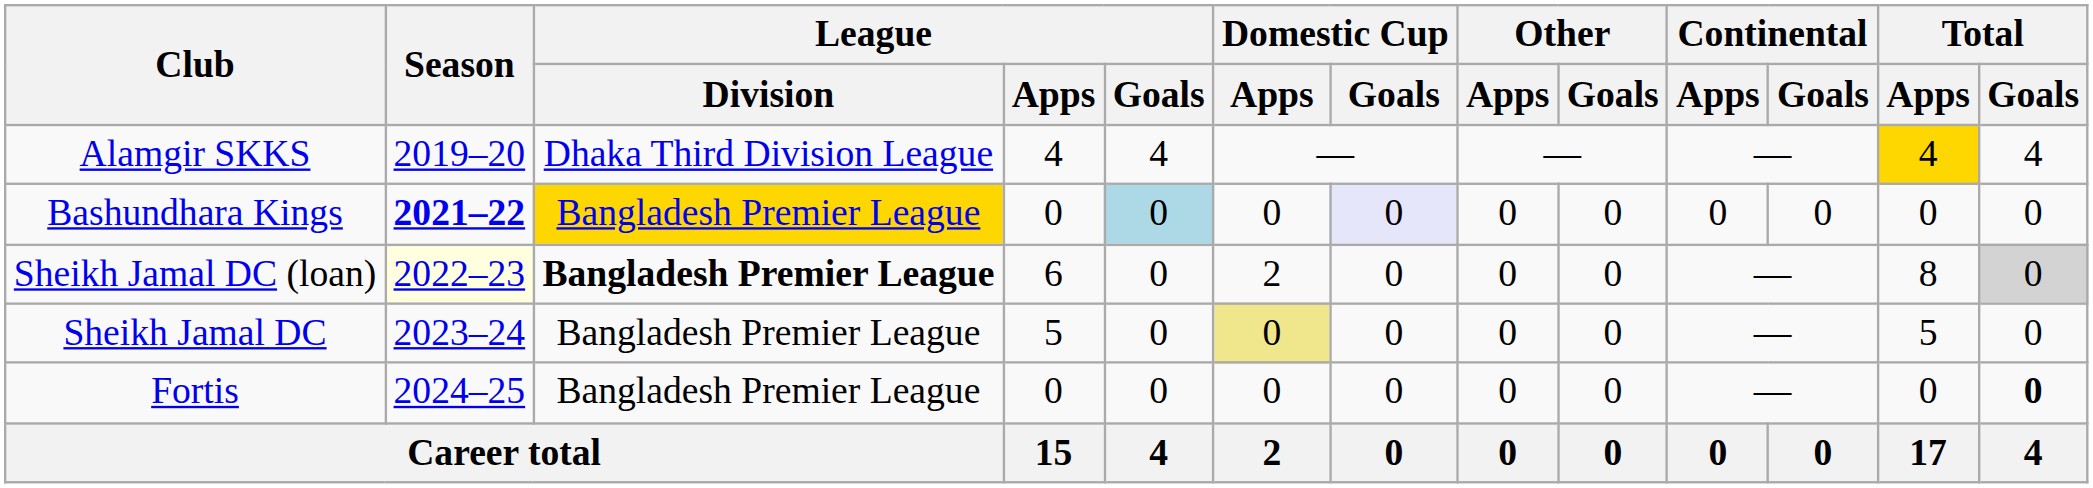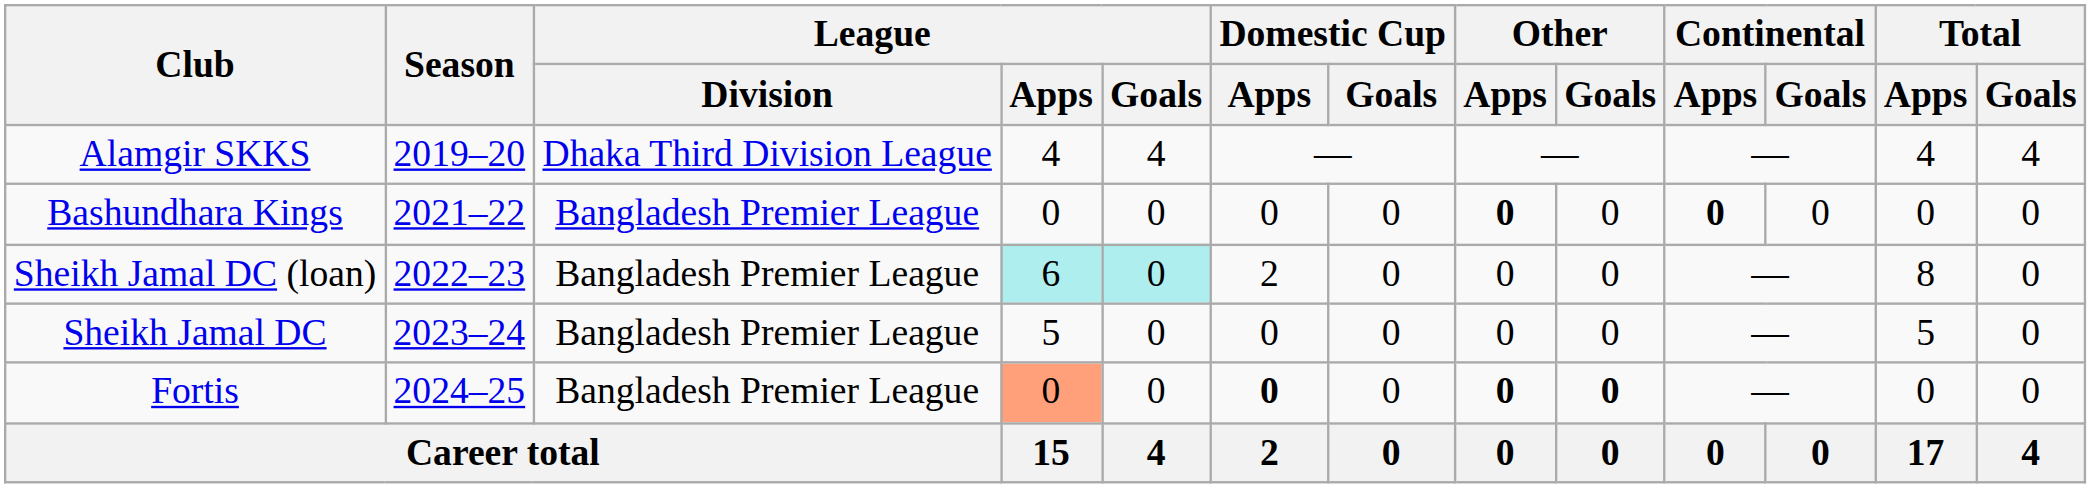(1928, 153) gold background -> (1926, 153) no background
(459, 213) bold -> (459, 213) normal
(768, 213) gold background -> (767, 213) no background
(1159, 213) lightblue background -> (1156, 213) no background
(1394, 213) lavender background -> (1391, 213) no background
(1508, 213) normal -> (1505, 213) bold
(1718, 213) normal -> (1715, 213) bold
(459, 272) lightyellow background -> (459, 272) no background
(768, 272) bold -> (767, 272) normal
(1053, 272) no background -> (1051, 272) paleturquoise background
(1159, 272) no background -> (1156, 272) paleturquoise background
(2033, 272) lightgrey background -> (2031, 272) no background
(1272, 332) khaki background -> (1269, 332) no background
(1053, 392) no background -> (1051, 392) lightsalmon background
(1272, 392) normal -> (1269, 392) bold
(1508, 392) normal -> (1505, 392) bold
(1613, 392) normal -> (1610, 392) bold
(2033, 392) bold -> (2031, 392) normal
